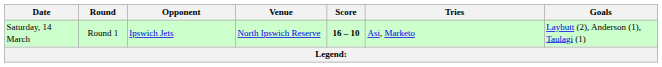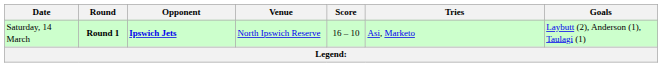(103, 33) normal -> (103, 33) bold
(151, 33) normal -> (153, 33) bold
(346, 33) bold -> (346, 33) normal
